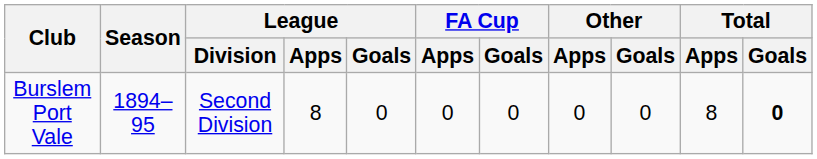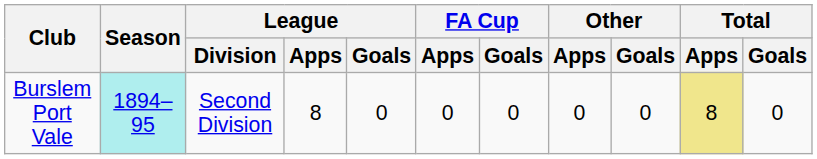(143, 112) no background -> (143, 112) paleturquoise background
(711, 112) no background -> (711, 112) khaki background
(777, 112) bold -> (777, 112) normal
